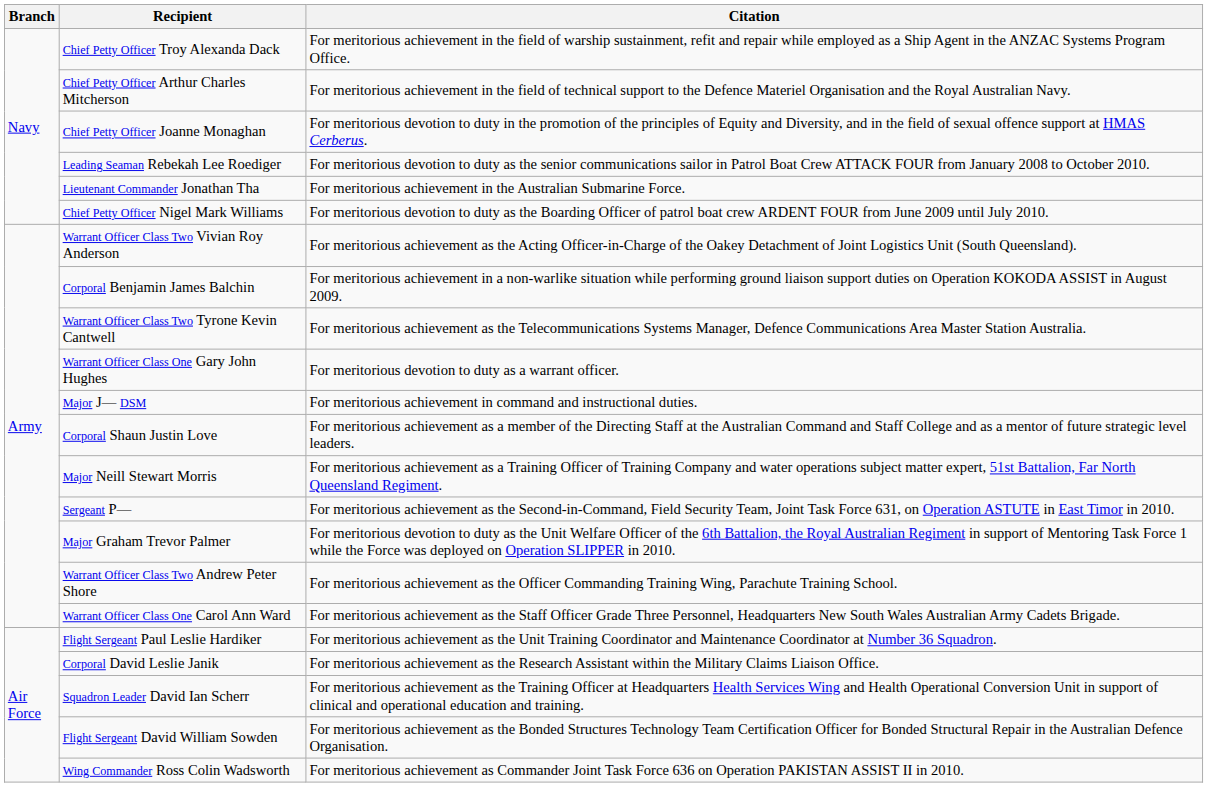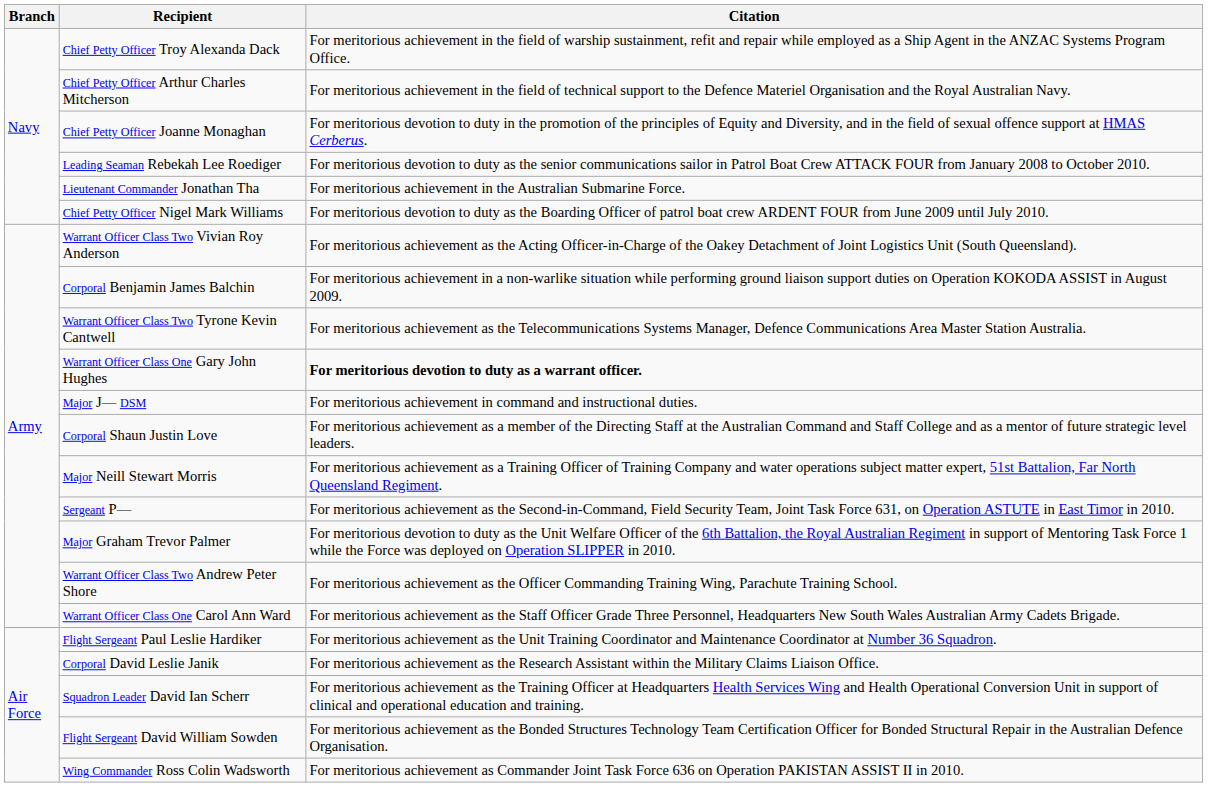(464, 369) normal -> (476, 369) bold
